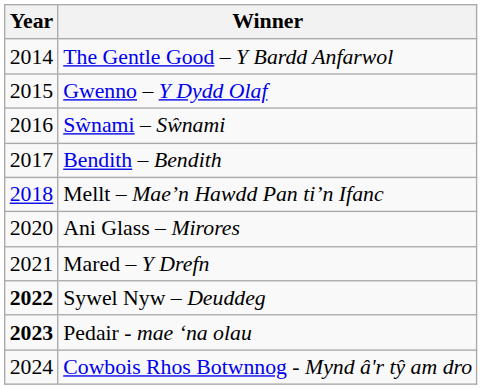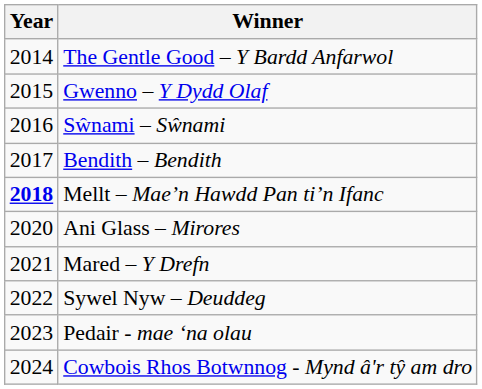(31, 194) normal -> (31, 194) bold
(31, 297) bold -> (31, 297) normal
(31, 332) bold -> (31, 332) normal
